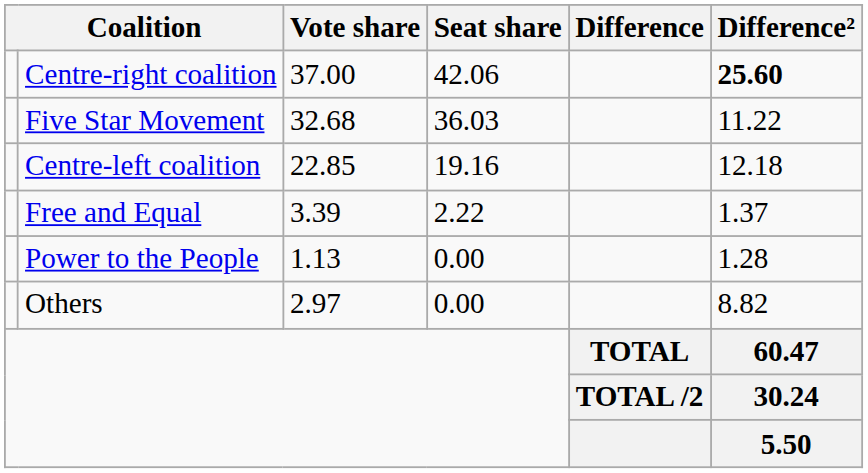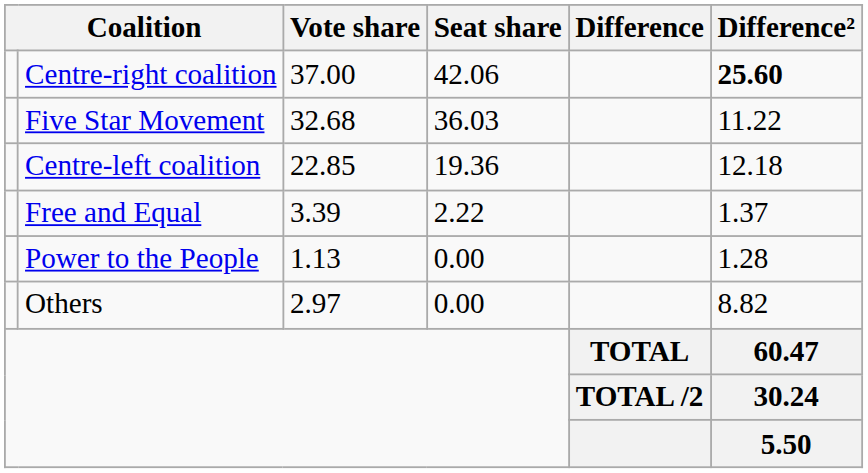(466, 166) 19.16 -> (466, 166) 19.36
